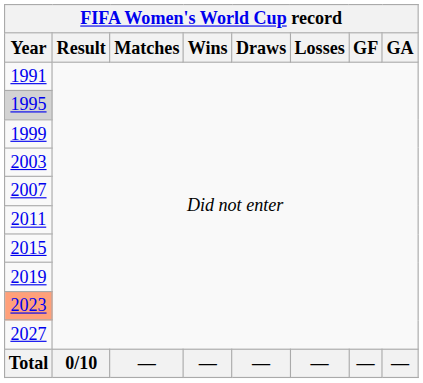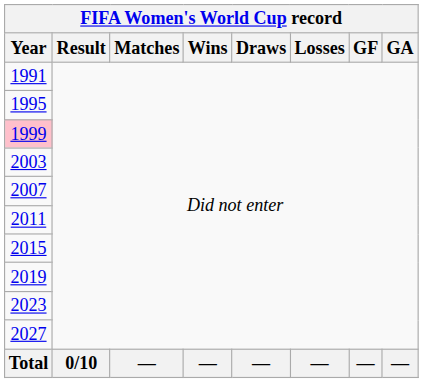(28, 104) lightgrey background -> (28, 104) no background
(28, 133) no background -> (28, 133) pink background
(28, 305) lightsalmon background -> (28, 305) no background
